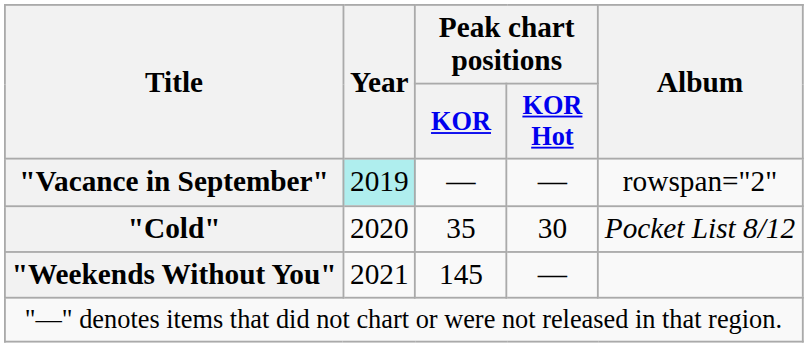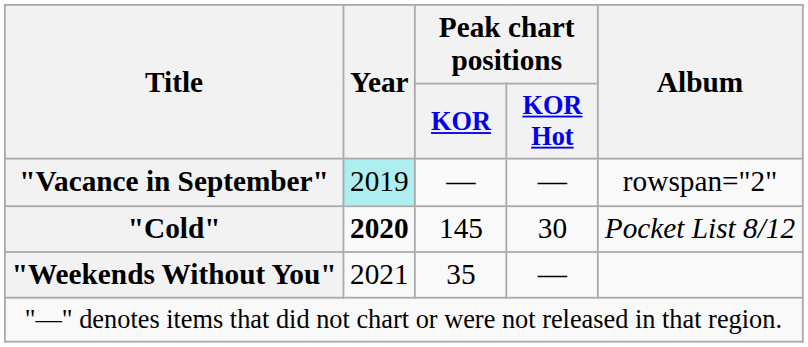(379, 228) normal -> (379, 228) bold
(461, 228) 35 -> (461, 228) 145
(461, 274) 145 -> (461, 274) 35
